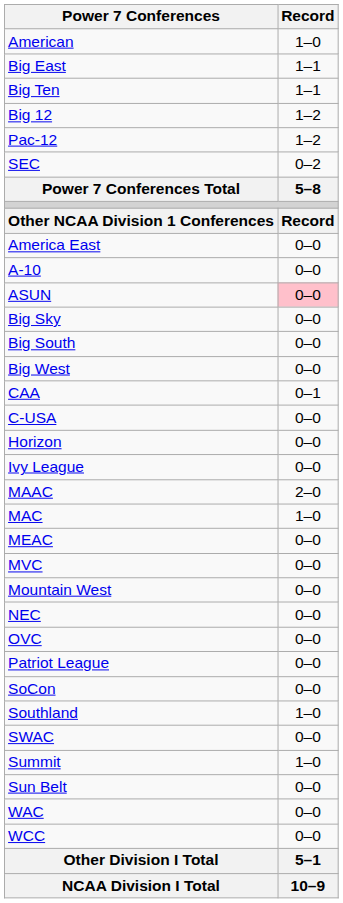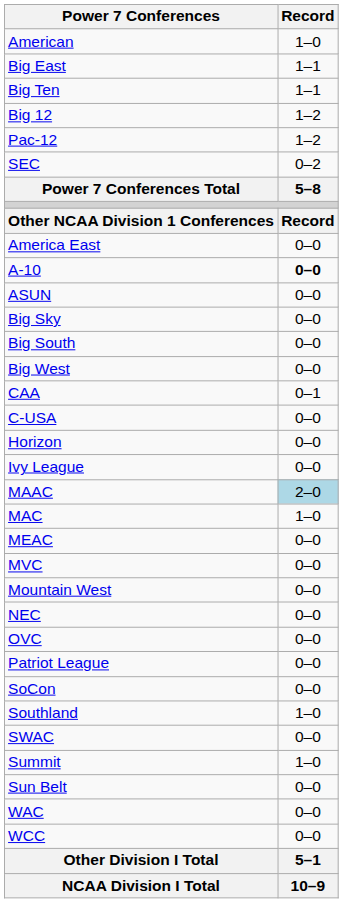(308, 270) normal -> (308, 270) bold
(308, 294) pink background -> (308, 294) no background
(308, 491) no background -> (308, 491) lightblue background
